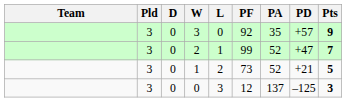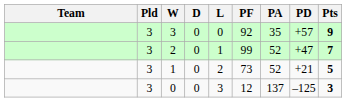columns swapped: (197, 13) <-> (173, 13)
